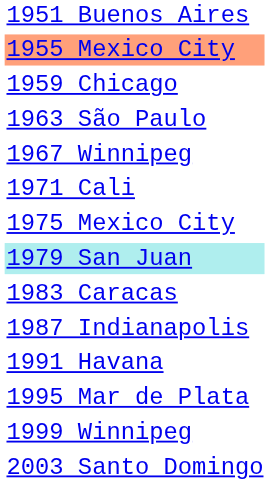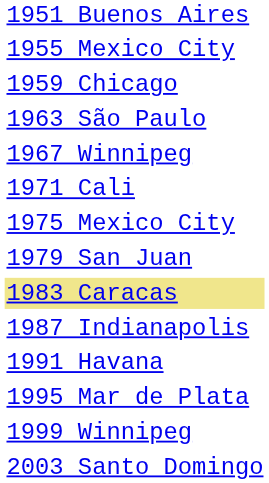(121, 50) lightsalmon background -> (121, 50) no background
(99, 259) paleturquoise background -> (99, 259) no background
(92, 293) no background -> (92, 293) khaki background
